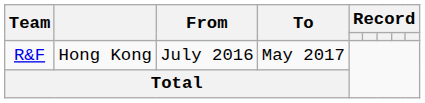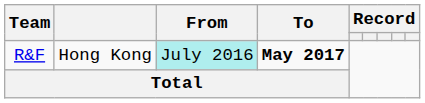(207, 55) no background -> (207, 55) paleturquoise background
(303, 55) normal -> (303, 55) bold
